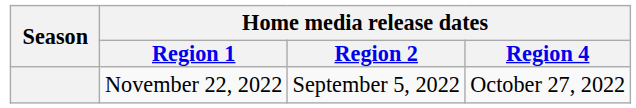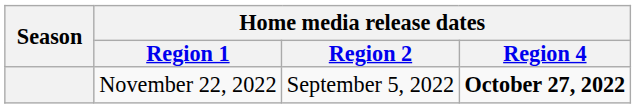(548, 84) normal -> (545, 84) bold
